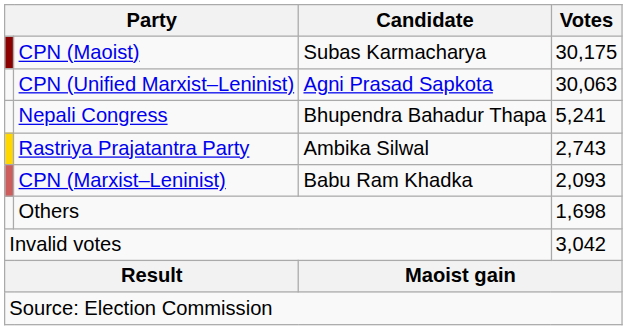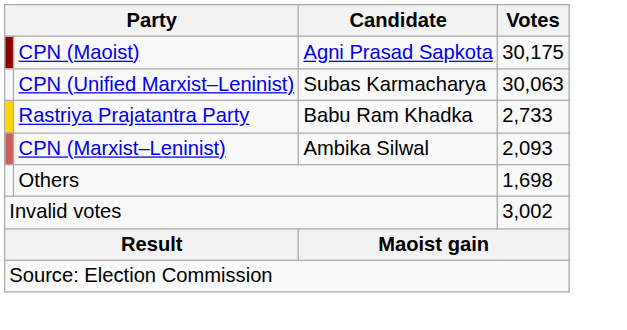(395, 52) Subas Karmacharya -> (398, 52) Agni Prasad Sapkota
(398, 84) Agni Prasad Sapkota -> (395, 84) Subas Karmacharya
- row: (93, 116)
(366, 148) Ambika Silwal -> (388, 116) Babu Ram Khadka
(581, 148) 2,743 -> (527, 116) 2,733
(388, 180) Babu Ram Khadka -> (366, 148) Ambika Silwal
(581, 244) 3,042 -> (527, 212) 3,002
